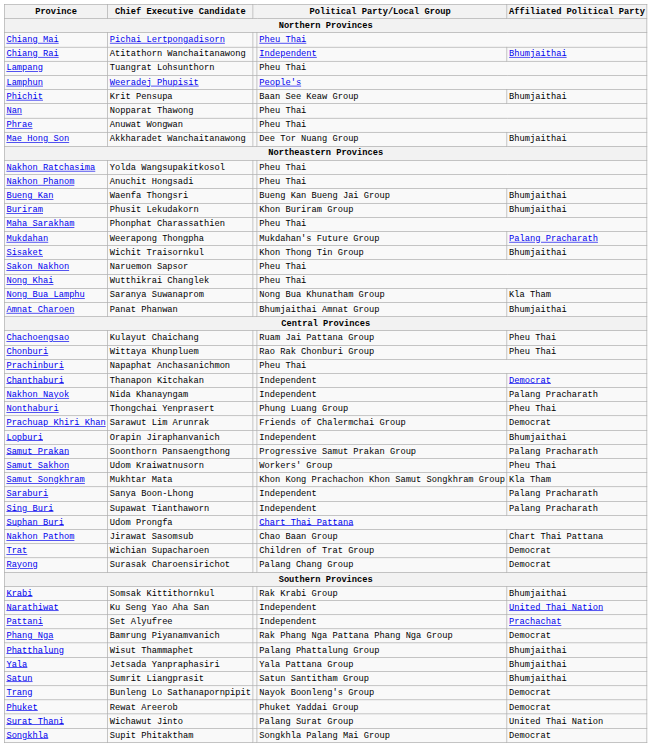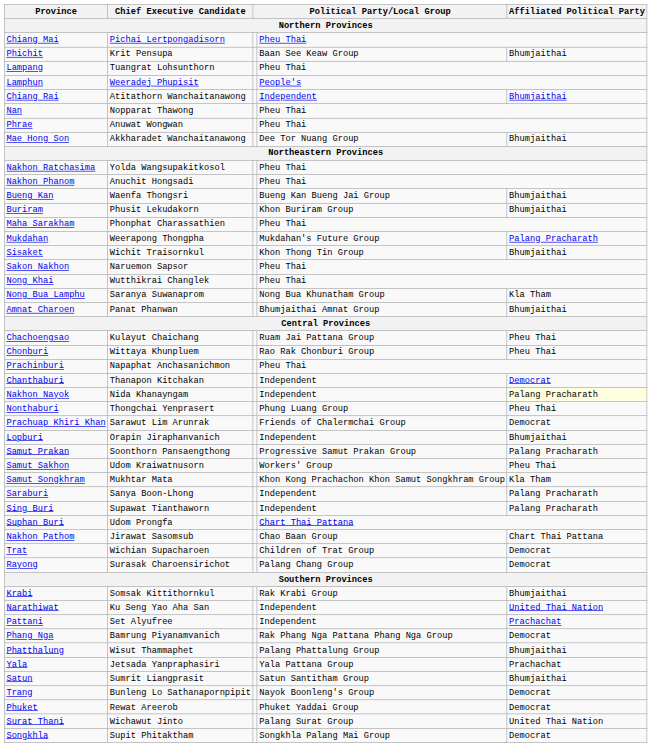rows swapped: (33, 54) <-> (25, 97)
(554, 395) no background -> (554, 395) lightyellow background
(538, 664) Bhumjaithai -> (535, 664) Prachachat
